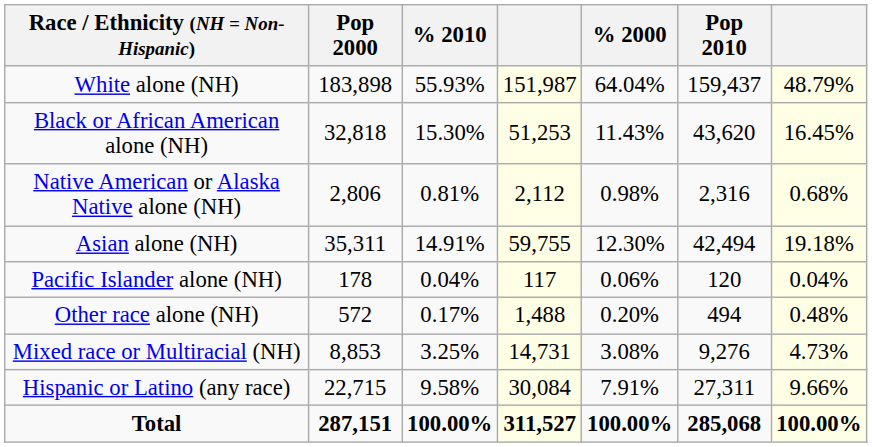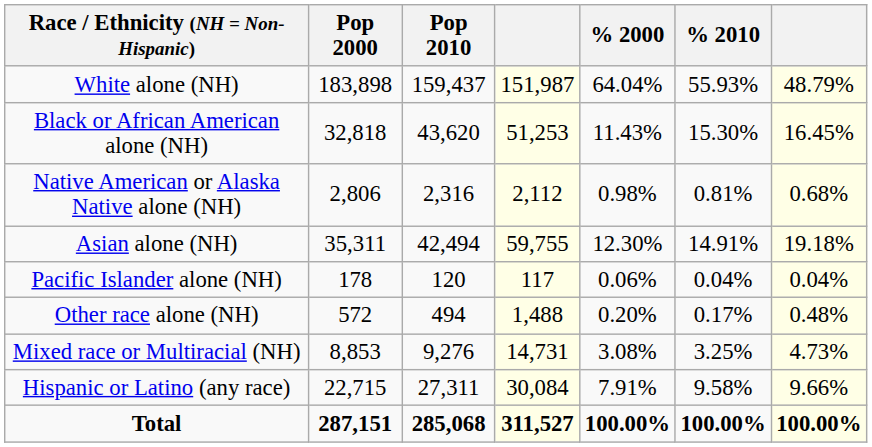columns swapped: (724, 35) <-> (450, 35)
